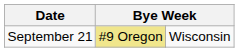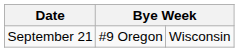(131, 37) khaki background -> (131, 37) no background
